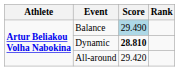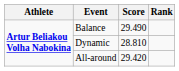(134, 28) lightblue background -> (134, 28) no background
(134, 43) bold -> (134, 43) normal
